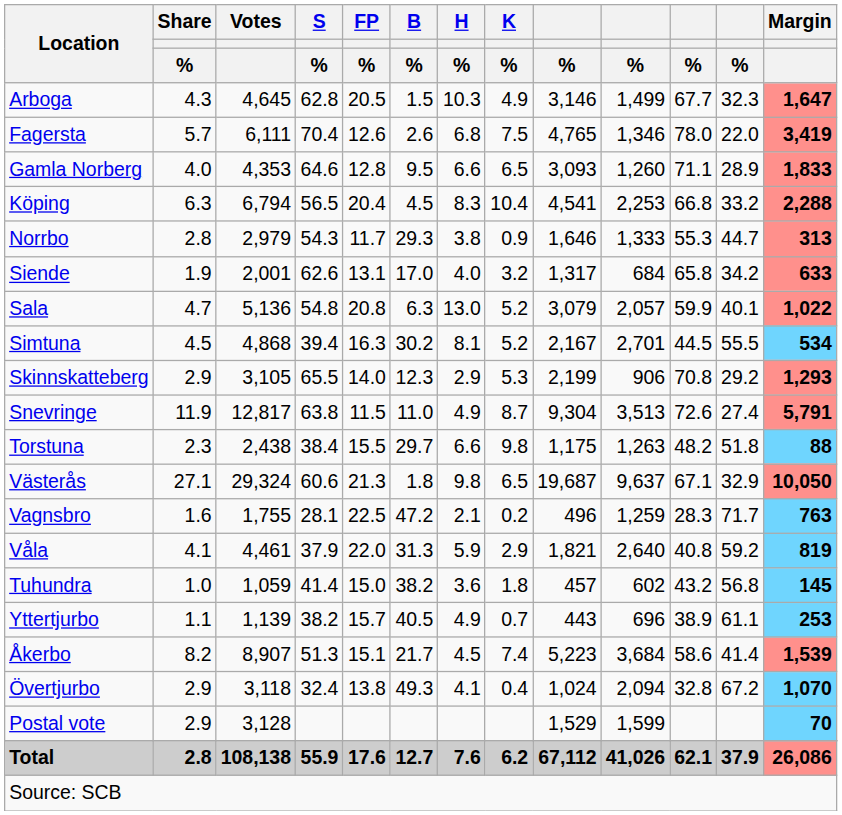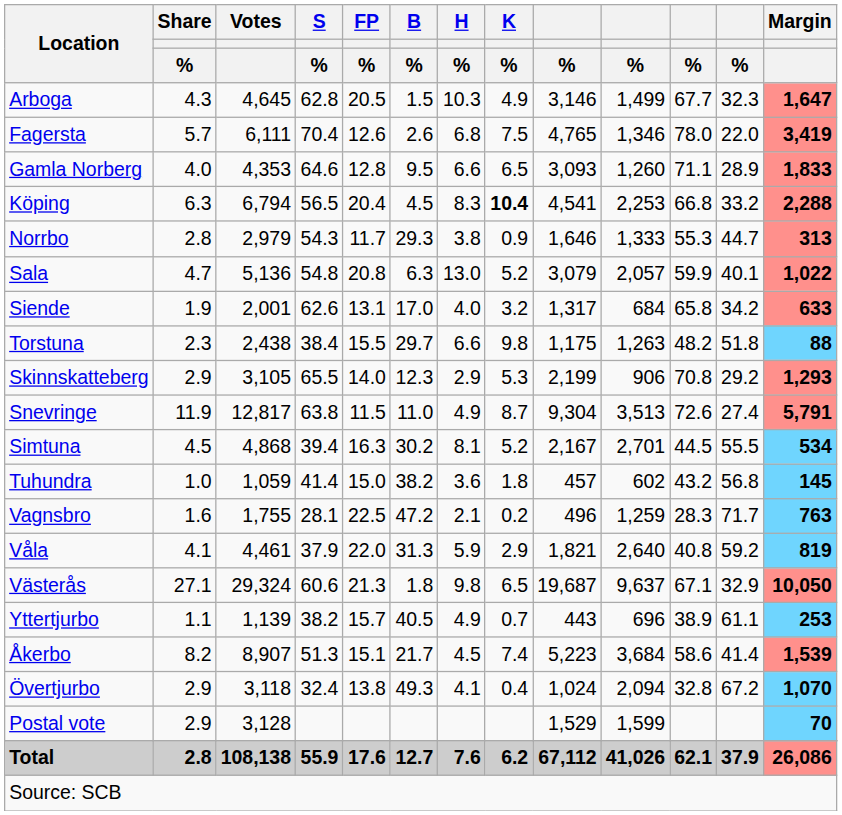(509, 204) normal -> (509, 204) bold
rows swapped: (29, 308) <-> (39, 273)
rows swapped: (45, 342) <-> (46, 446)
rows swapped: (50, 585) <-> (48, 481)
